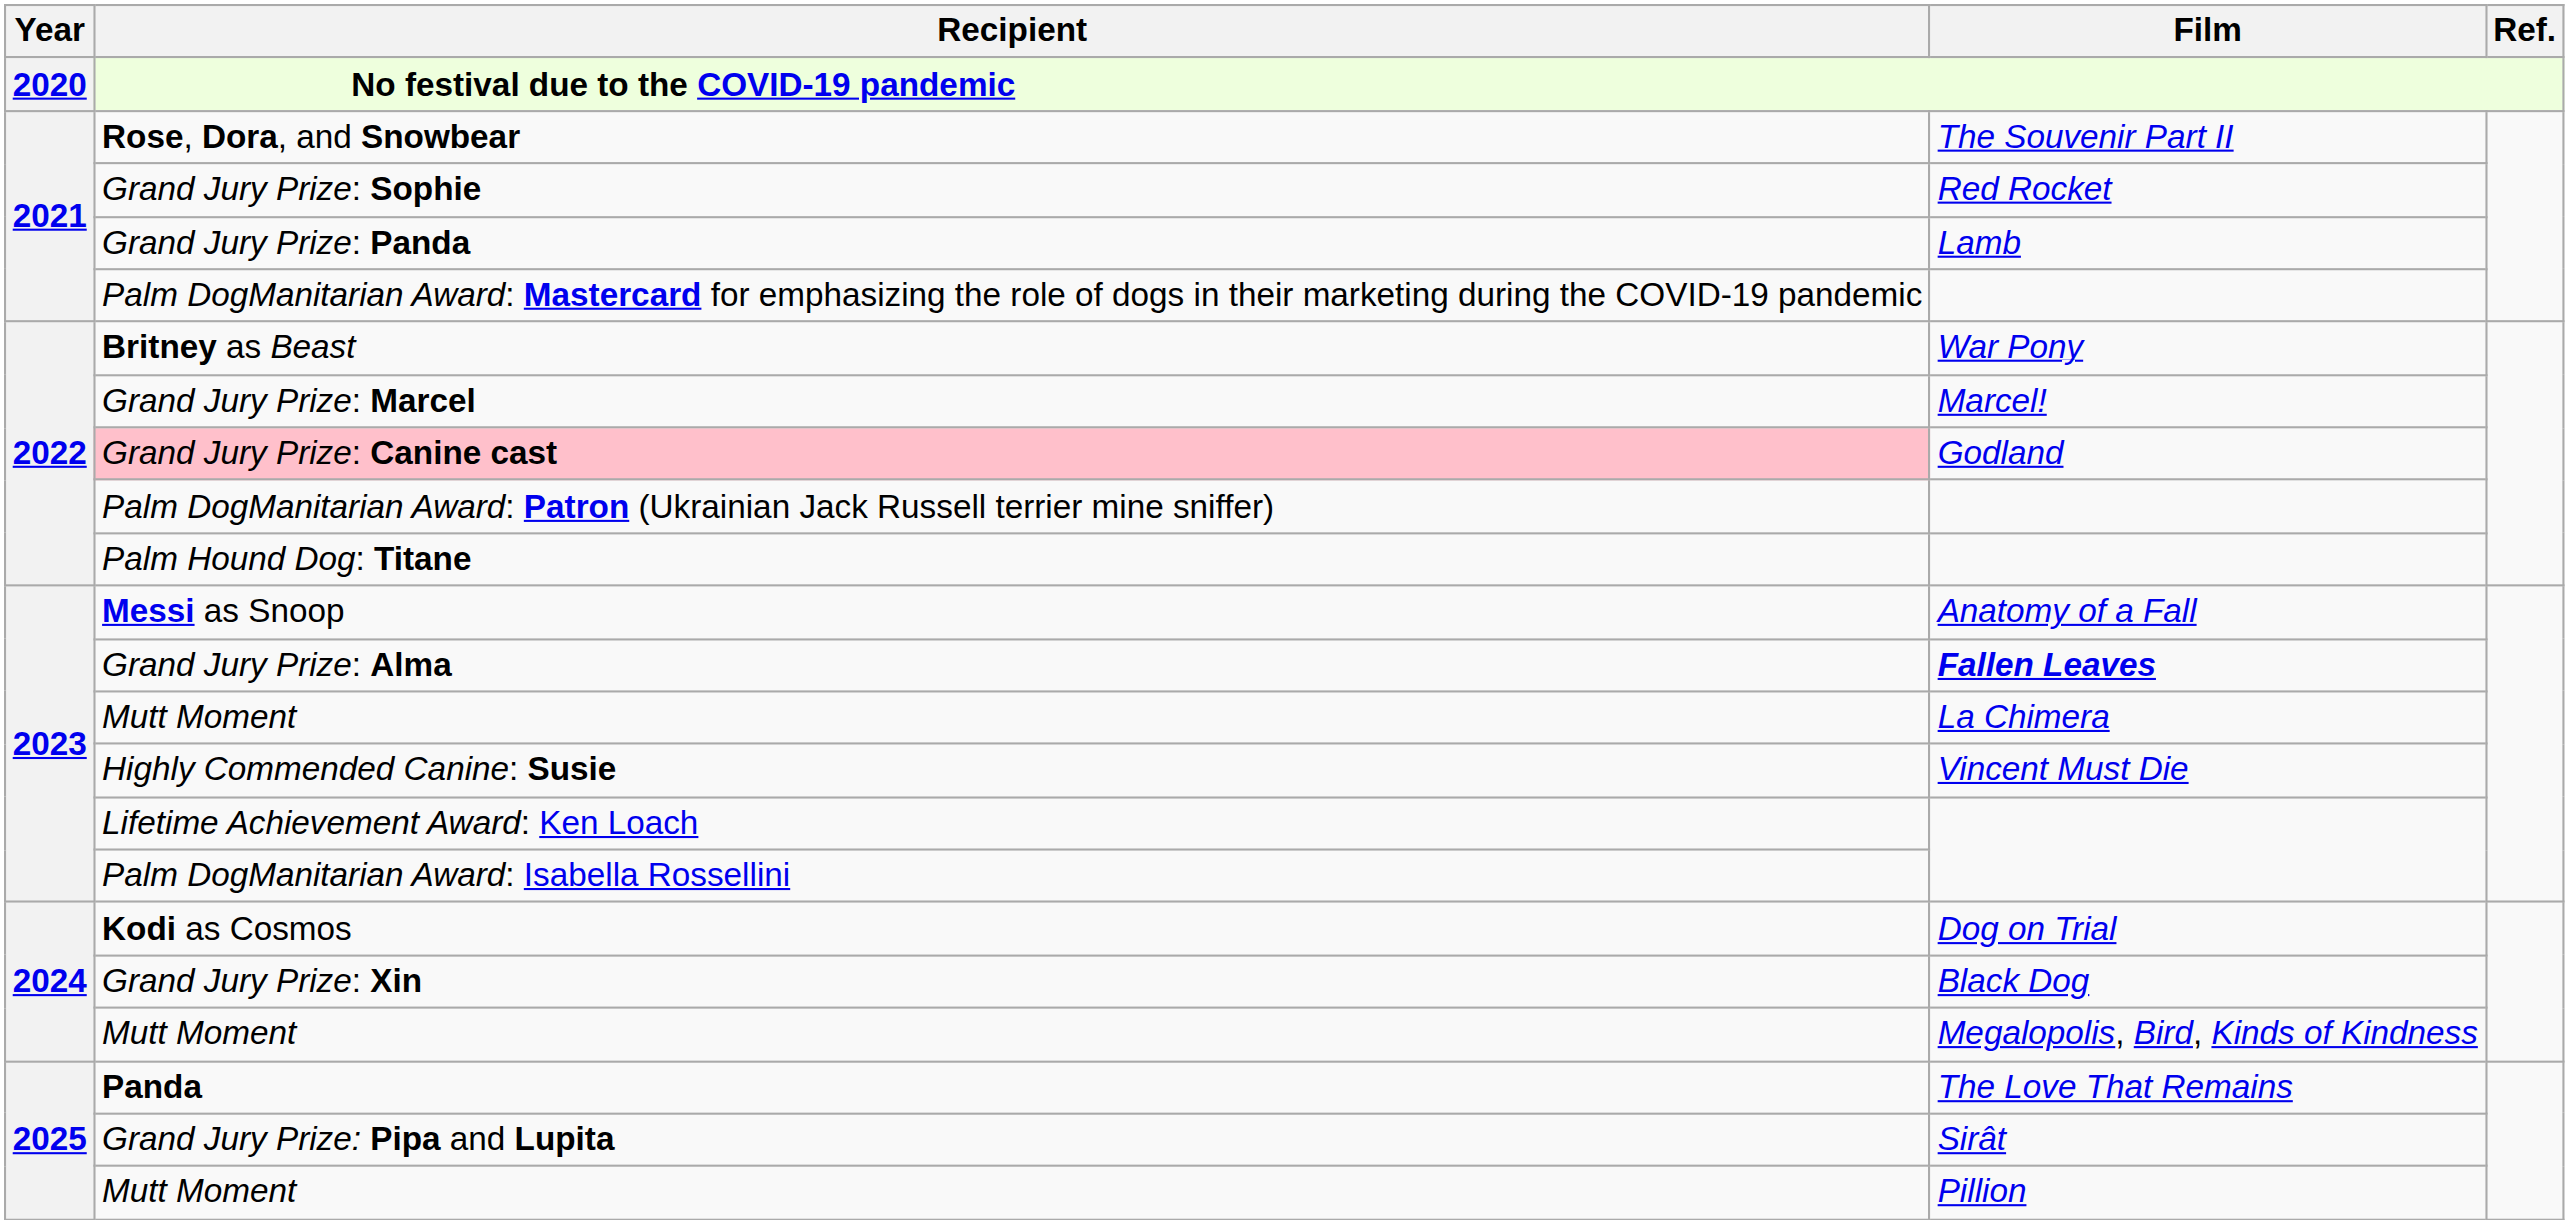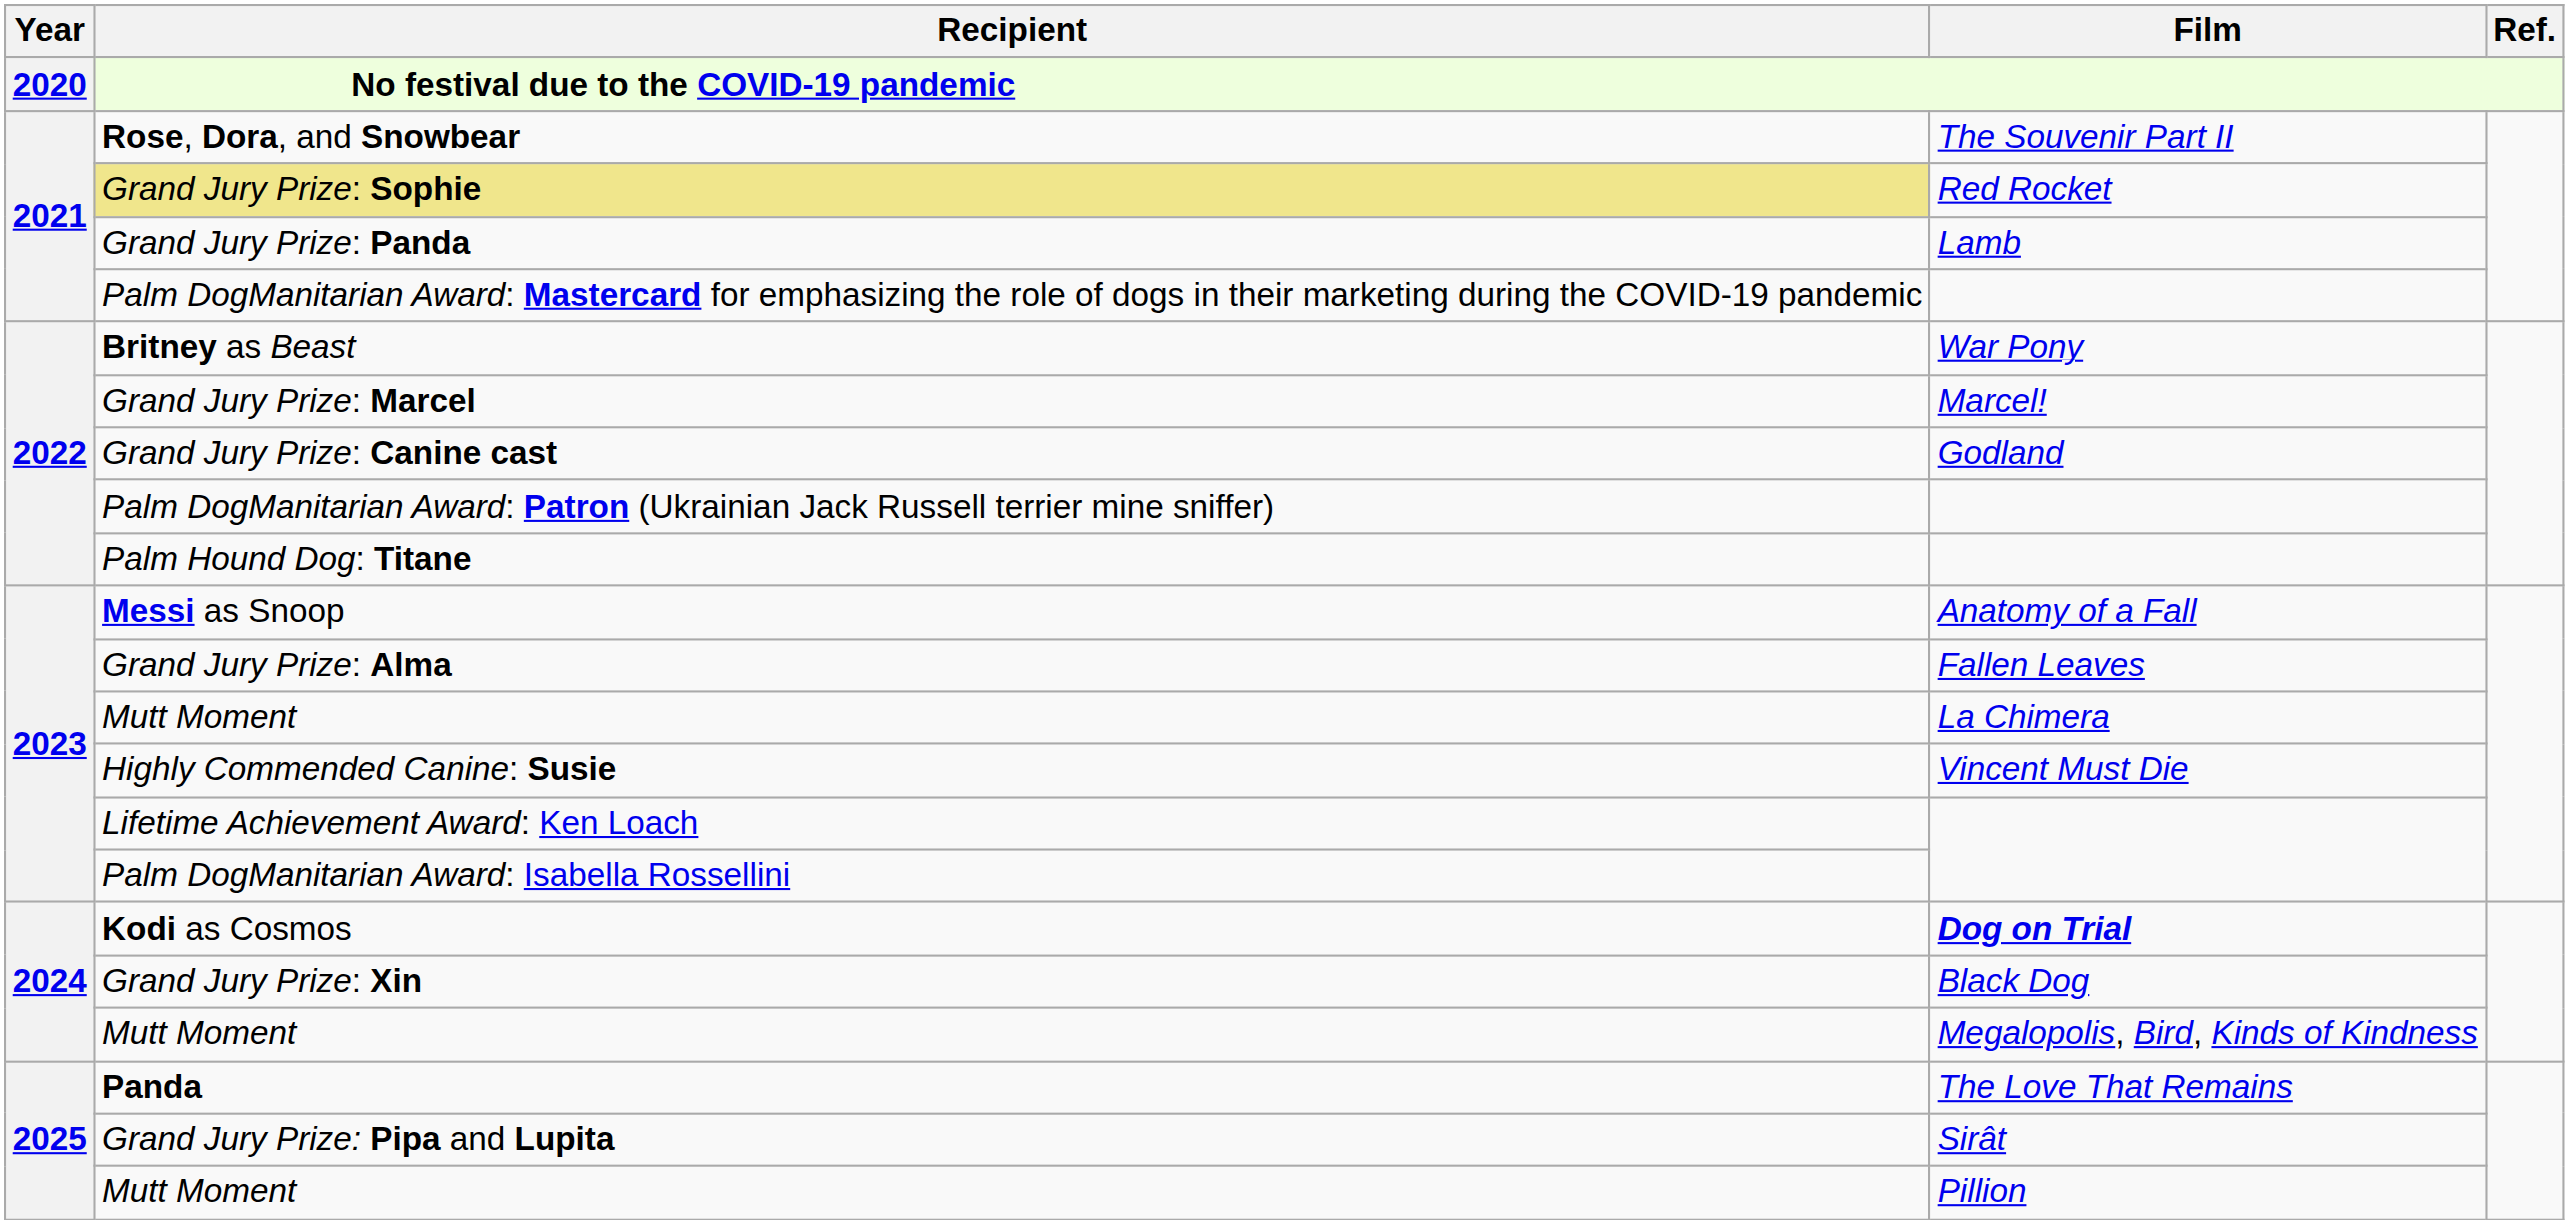(292, 189) no background -> (292, 189) khaki background
(330, 453) pink background -> (330, 453) no background
(2047, 664) bold -> (2041, 664) normal
(2027, 928) normal -> (2034, 928) bold
